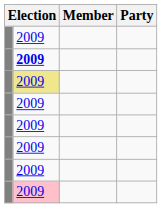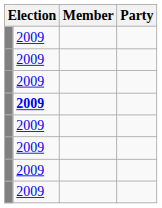(30, 59) bold -> (30, 59) normal
(30, 81) khaki background -> (30, 81) no background
(30, 103) normal -> (30, 103) bold
(30, 192) pink background -> (30, 192) no background
